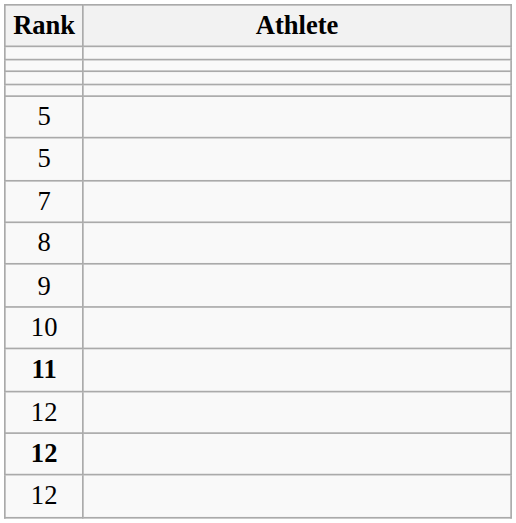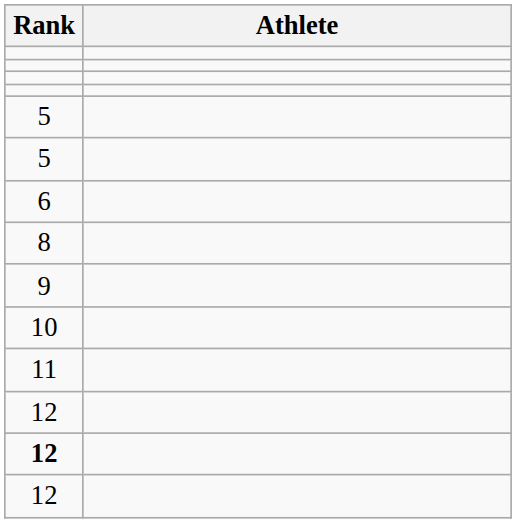(44, 200) 7 -> (44, 200) 6
(44, 369) bold -> (44, 369) normal
